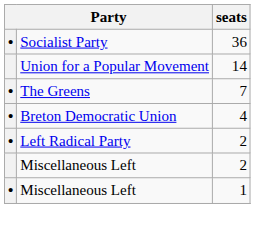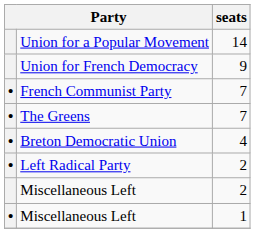- row: (64, 41)
+ row: (109, 66)
+ row: (96, 91)
